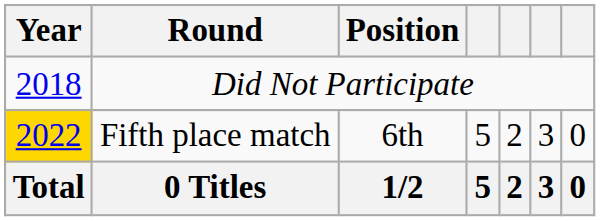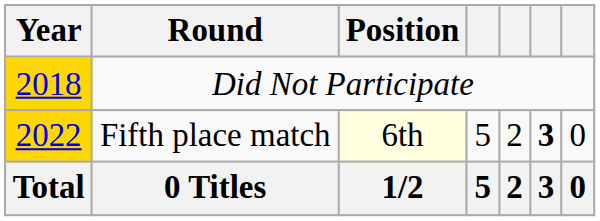(49, 82) no background -> (49, 82) gold background
(402, 135) no background -> (402, 135) lightyellow background
(546, 135) normal -> (546, 135) bold
